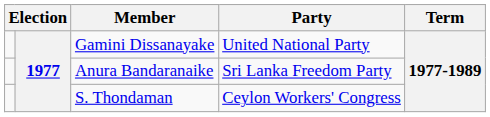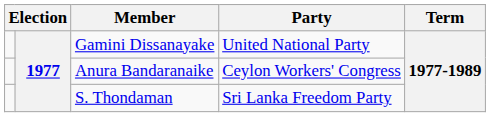(307, 71) Sri Lanka Freedom Party -> (312, 71) Ceylon Workers' Congress
(312, 97) Ceylon Workers' Congress -> (307, 97) Sri Lanka Freedom Party
